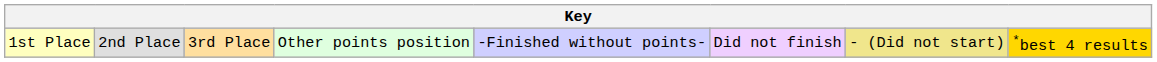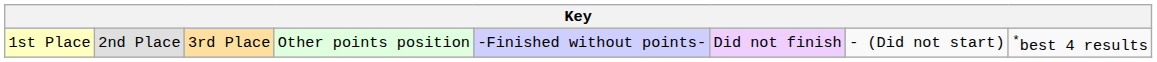(927, 43) khaki background -> (927, 43) no background
(1080, 43) gold background -> (1080, 43) no background
